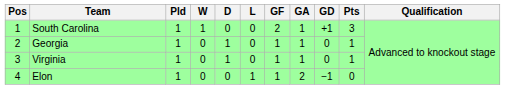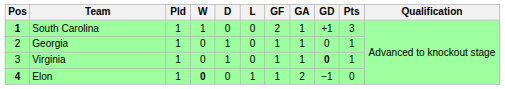(18, 28) normal -> (18, 28) bold
(327, 60) normal -> (327, 60) bold
(18, 76) normal -> (18, 76) bold
(203, 76) normal -> (203, 76) bold
